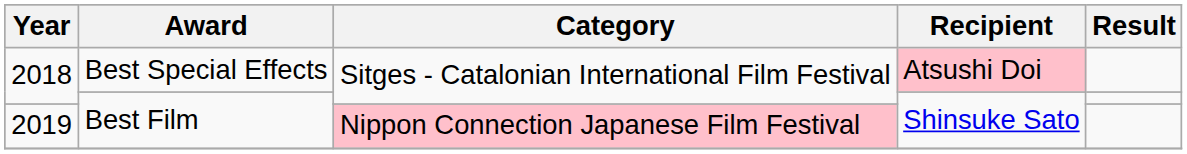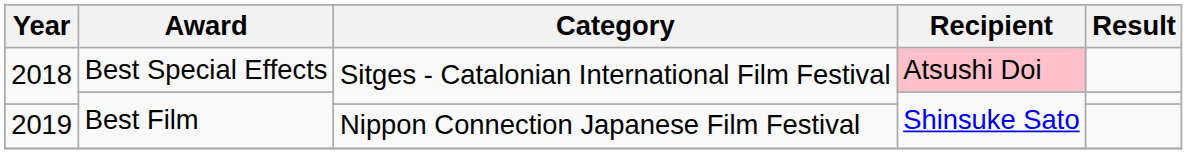(600, 125) pink background -> (600, 125) no background
